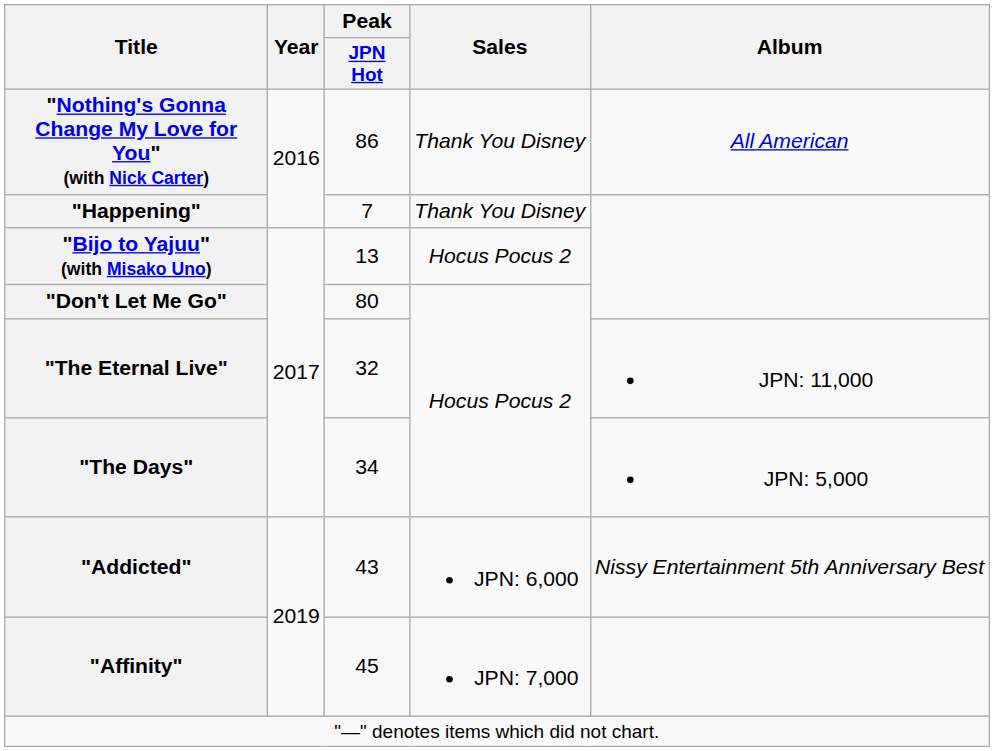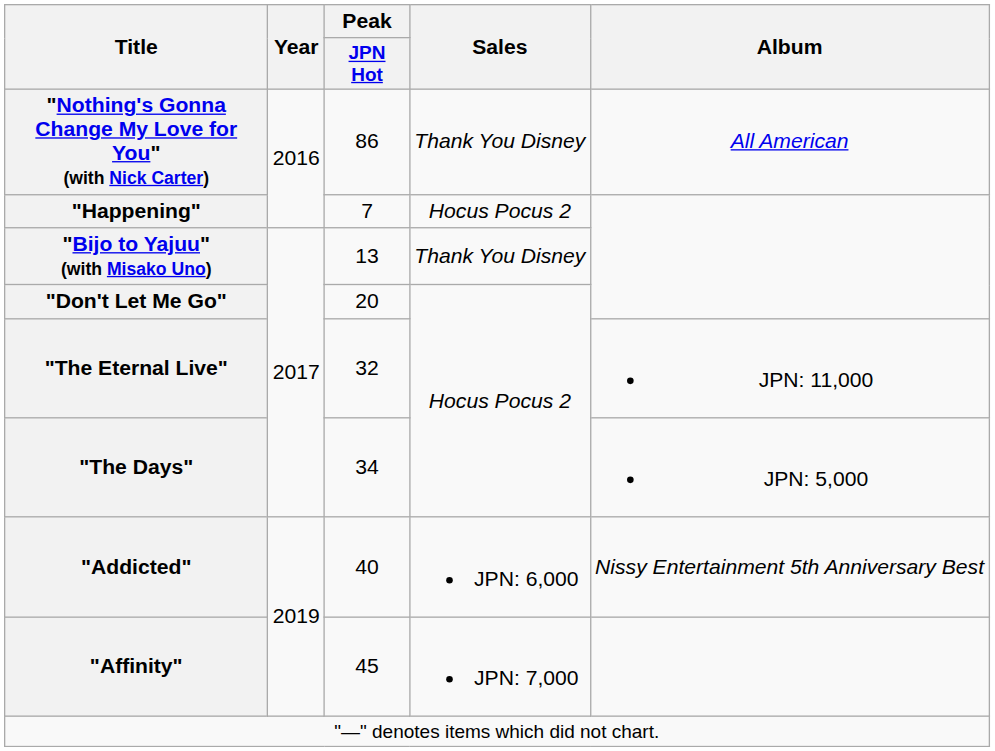(500, 210) Thank You Disney -> (500, 210) Hocus Pocus 2
(500, 256) Hocus Pocus 2 -> (500, 256) Thank You Disney
(367, 301) 80 -> (367, 301) 20
(367, 566) 43 -> (367, 566) 40
